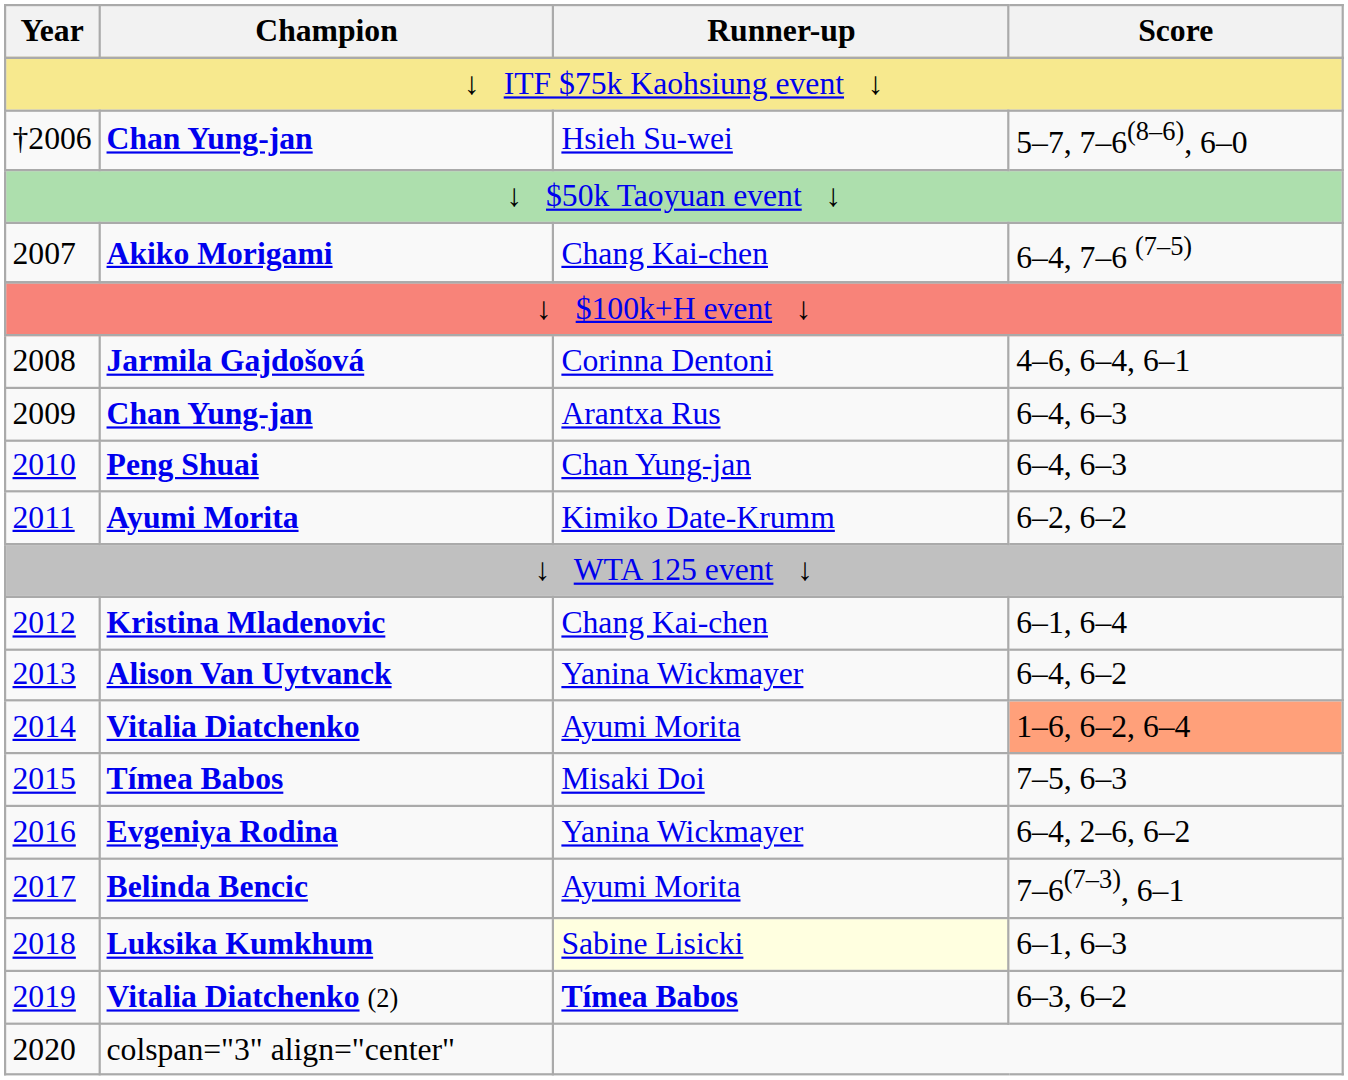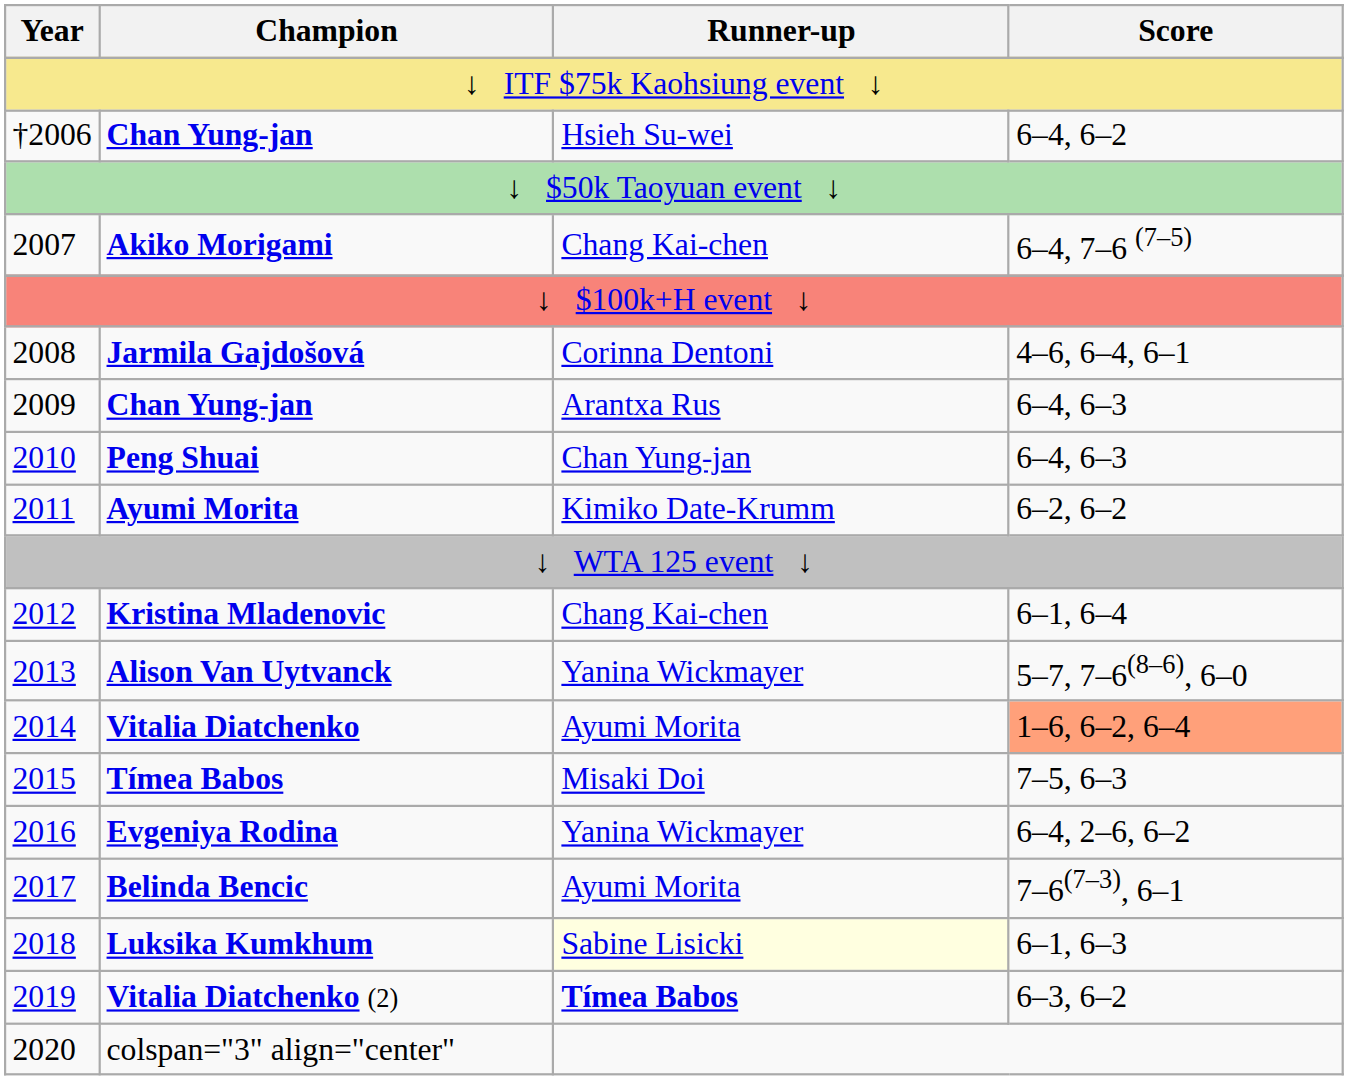(1132, 139) 5–7, 7–6(8–6), 6–0 -> (1072, 135) 6–4, 6–2
(1072, 674) 6–4, 6–2 -> (1132, 670) 5–7, 7–6(8–6), 6–0
